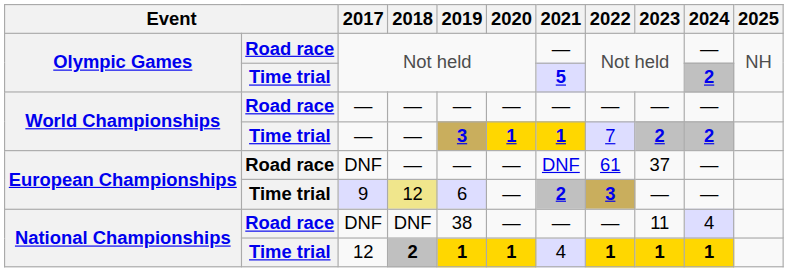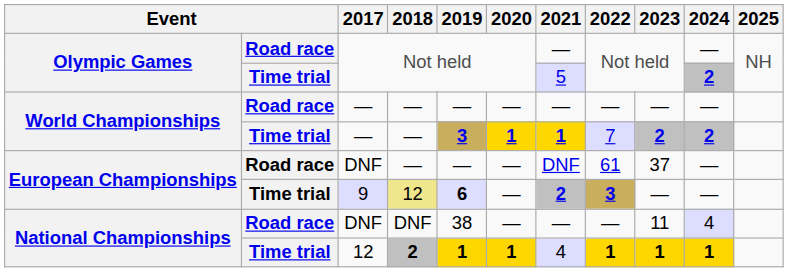(561, 77) bold -> (561, 77) normal
(462, 194) normal -> (462, 194) bold
